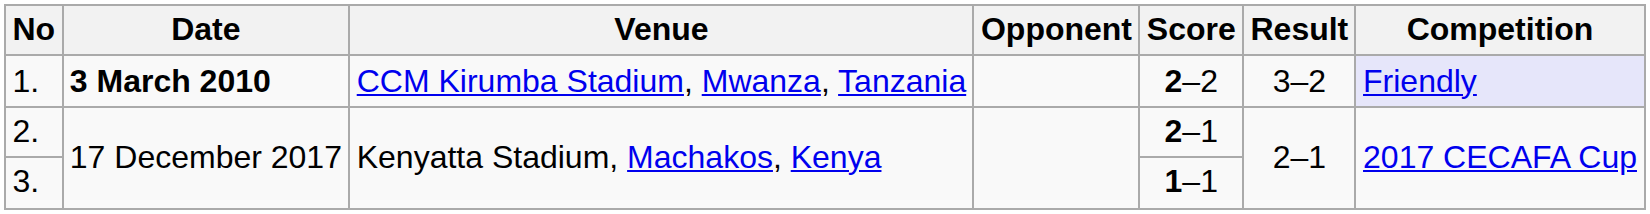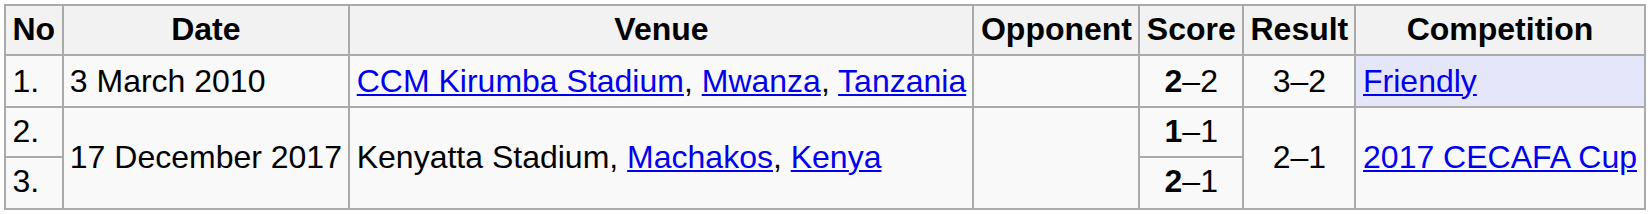(170, 80) bold -> (168, 80) normal
(1191, 131) 2–1 -> (1191, 131) 1–1
(1191, 182) 1–1 -> (1191, 182) 2–1
